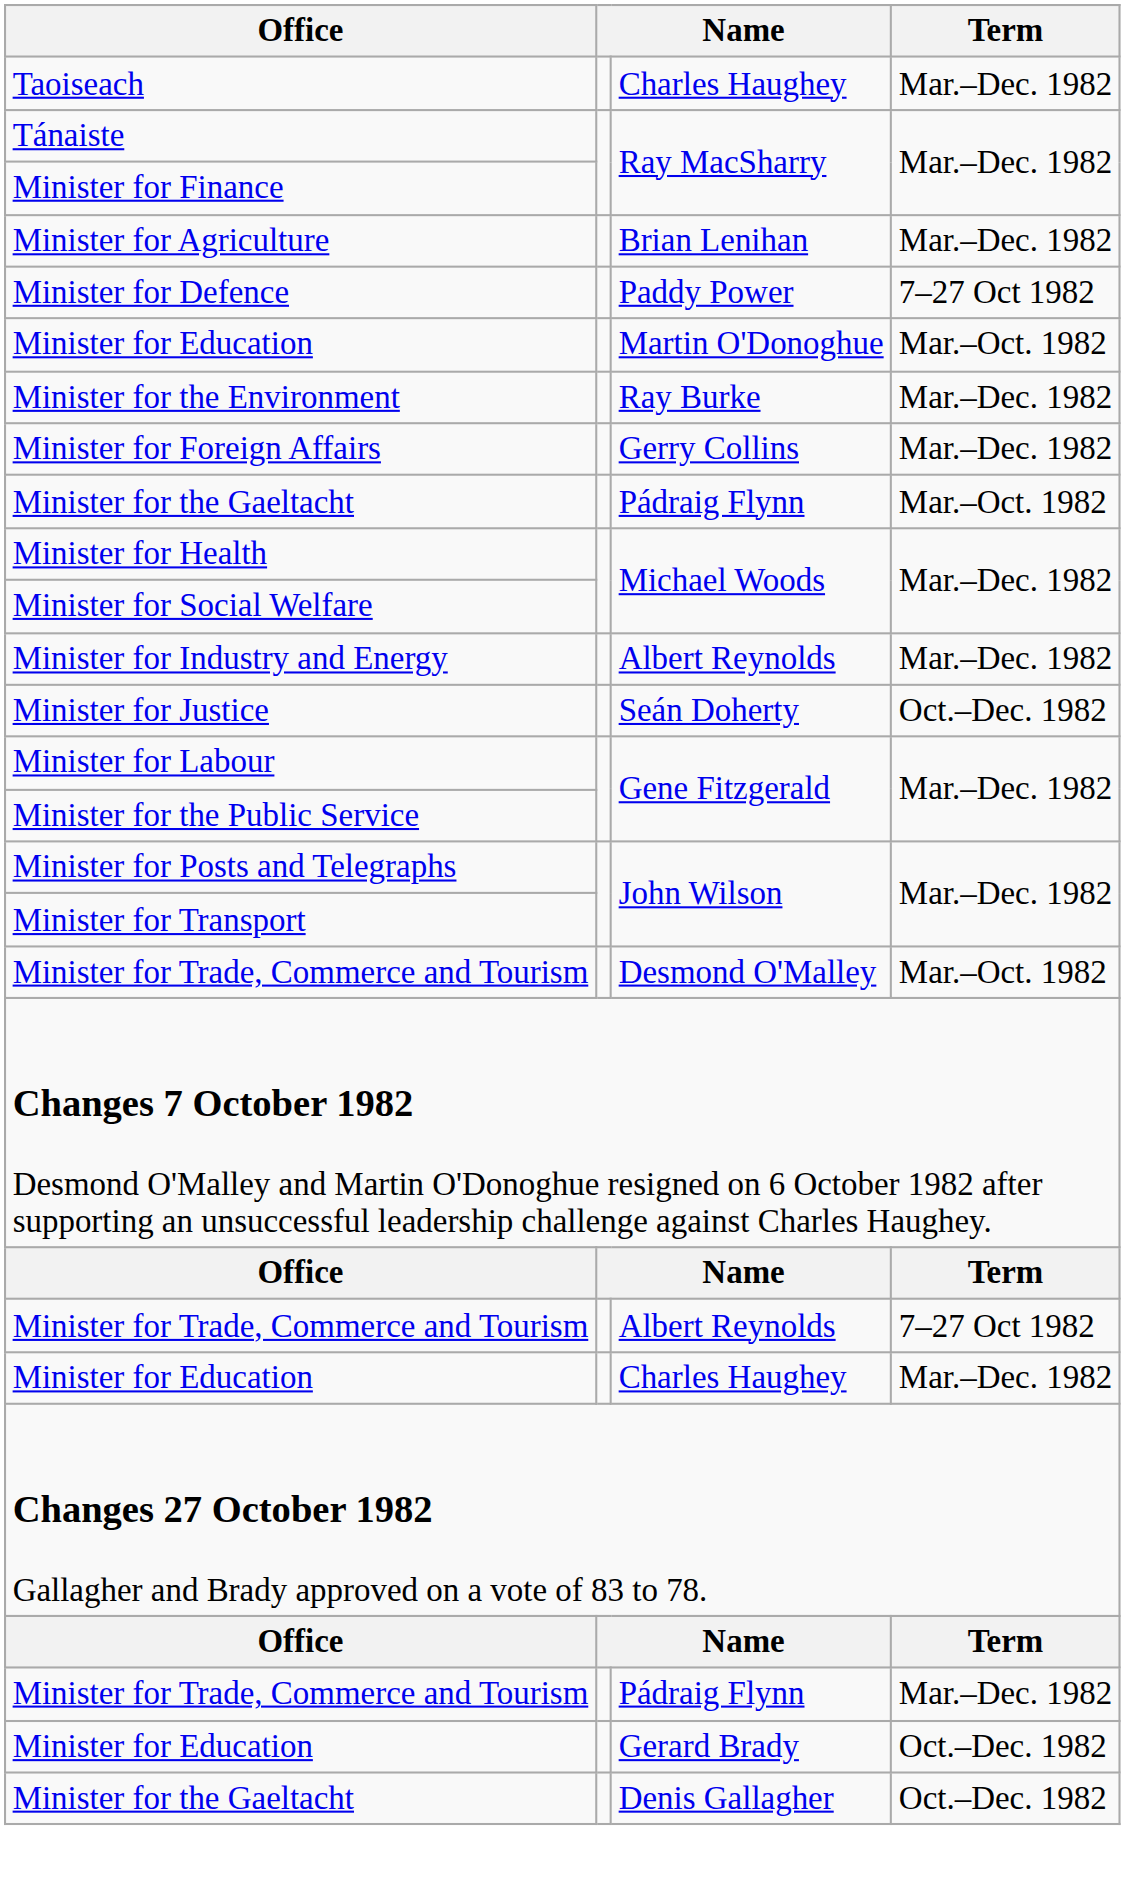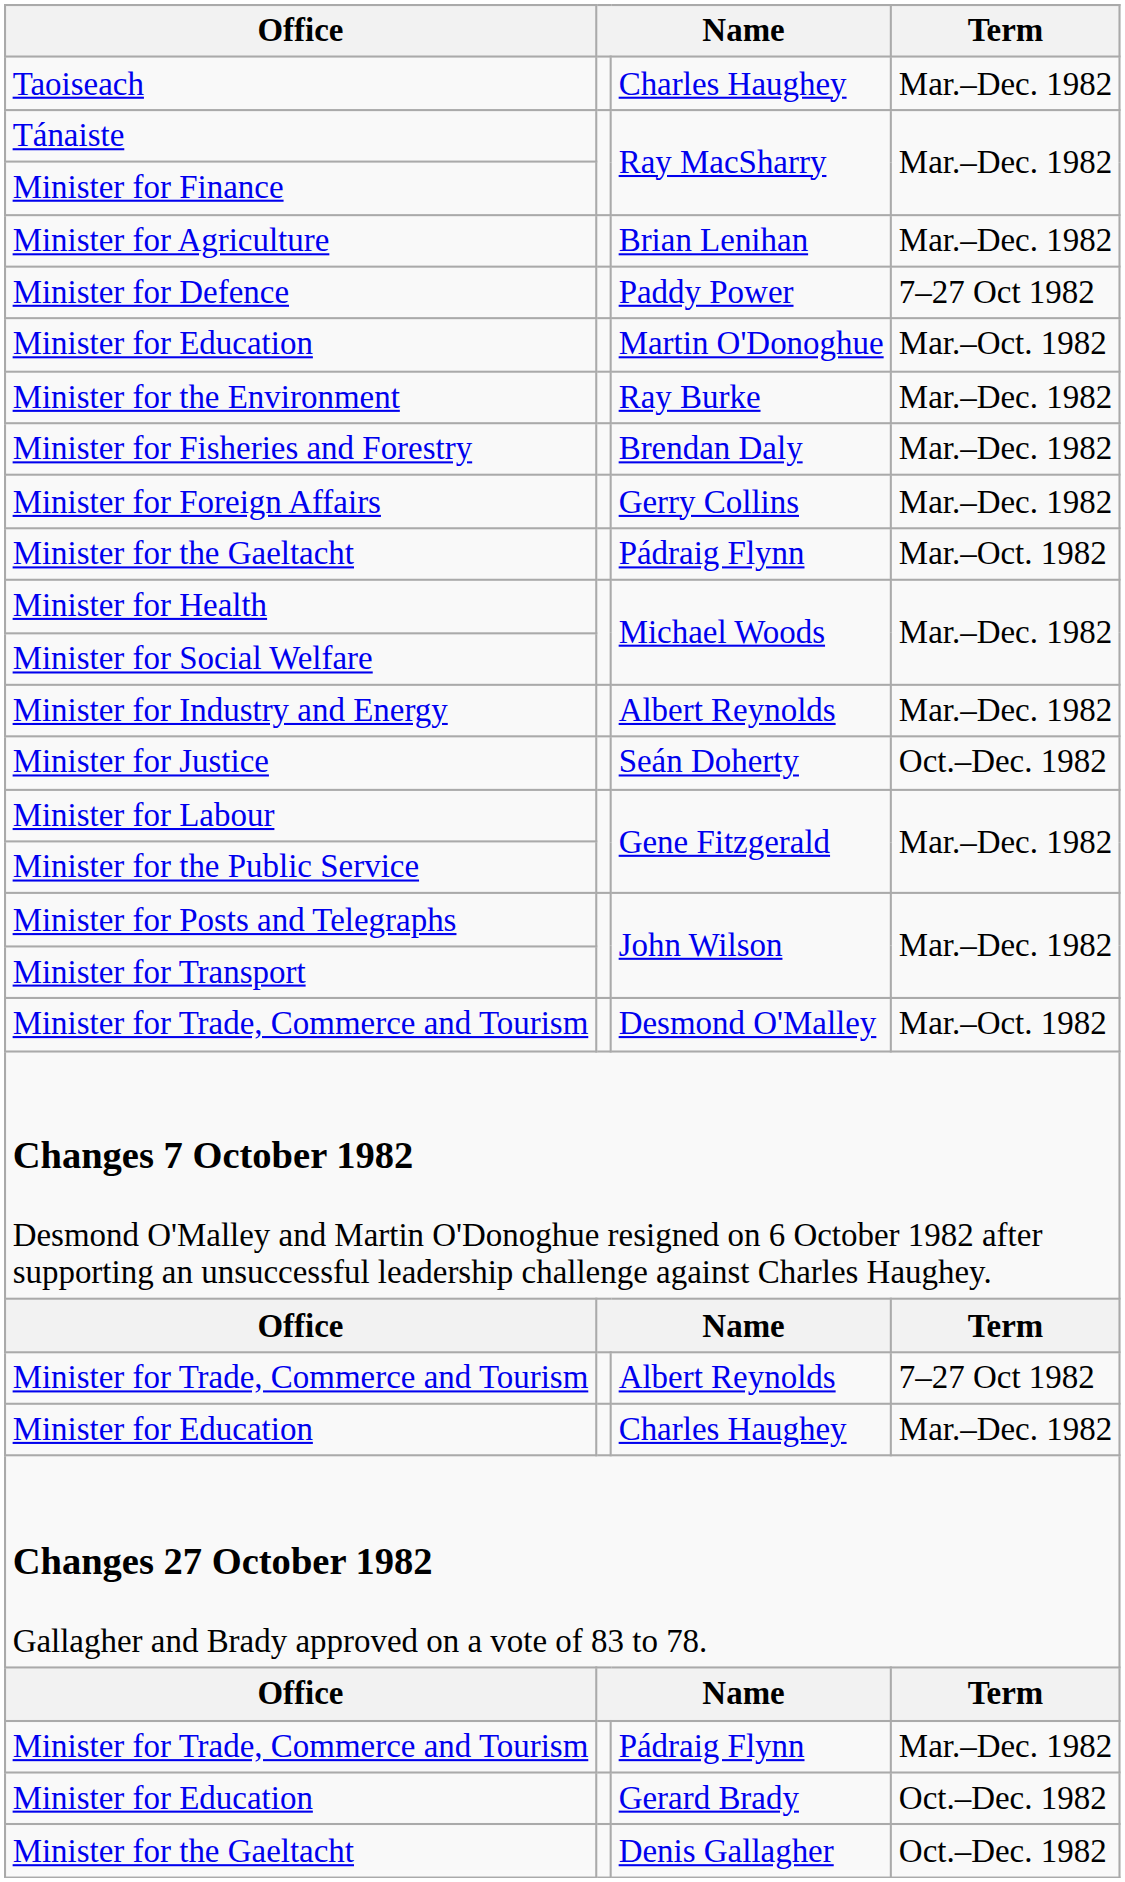+ row: (242, 448)
